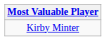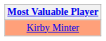(53, 28) no background -> (53, 28) lightsalmon background
